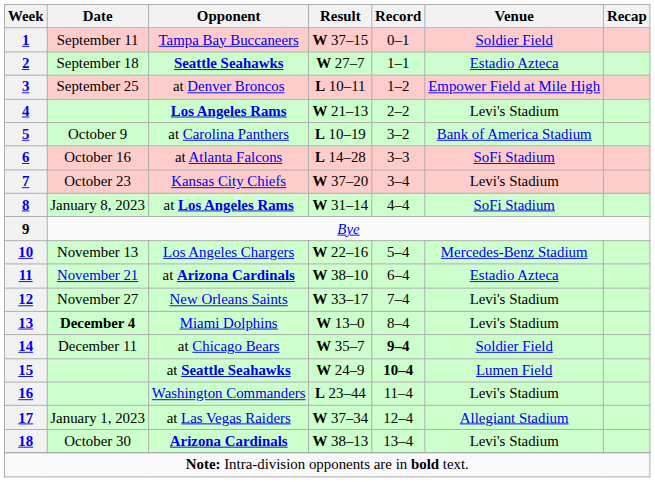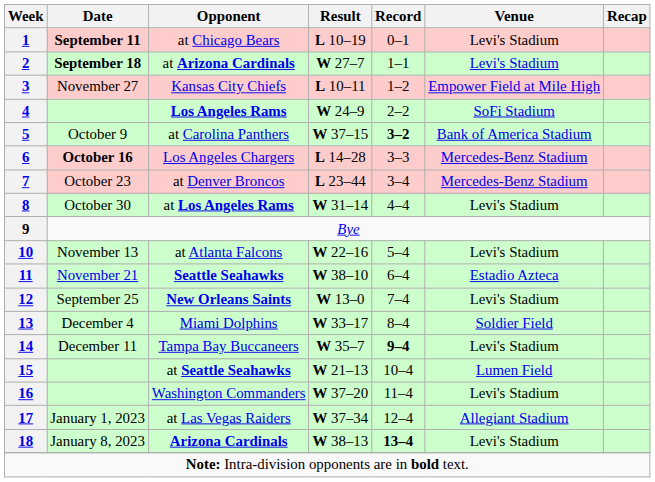(98, 39) normal -> (98, 39) bold
(229, 39) Tampa Bay Buccaneers -> (229, 39) at Chicago Bears
(340, 39) W 37–15 -> (340, 39) L 10–19
(514, 39) Soldier Field -> (514, 39) Levi's Stadium
(98, 63) normal -> (98, 63) bold
(229, 63) Seattle Seahawks -> (229, 63) at Arizona Cardinals
(514, 63) Estadio Azteca -> (514, 63) Levi's Stadium
(98, 87) September 25 -> (98, 87) November 27
(229, 87) at Denver Broncos -> (229, 87) Kansas City Chiefs
(340, 110) W 21–13 -> (340, 110) W 24–9
(514, 110) Levi's Stadium -> (514, 110) SoFi Stadium
(340, 134) L 10–19 -> (340, 134) W 37–15
(398, 134) normal -> (398, 134) bold
(98, 157) normal -> (98, 157) bold
(229, 157) at Atlanta Falcons -> (229, 157) Los Angeles Chargers
(514, 157) SoFi Stadium -> (514, 157) Mercedes-Benz Stadium
(229, 181) Kansas City Chiefs -> (229, 181) at Denver Broncos
(340, 181) W 37–20 -> (340, 181) L 23–44
(514, 181) Levi's Stadium -> (514, 181) Mercedes-Benz Stadium
(98, 205) January 8, 2023 -> (98, 205) October 30
(514, 205) SoFi Stadium -> (514, 205) Levi's Stadium
(229, 252) Los Angeles Chargers -> (229, 252) at Atlanta Falcons
(514, 252) Mercedes-Benz Stadium -> (514, 252) Levi's Stadium
(229, 275) at Arizona Cardinals -> (229, 275) Seattle Seahawks
(98, 299) November 27 -> (98, 299) September 25
(229, 299) normal -> (229, 299) bold
(340, 299) W 33–17 -> (340, 299) W 13–0
(98, 323) bold -> (98, 323) normal
(340, 323) W 13–0 -> (340, 323) W 33–17
(514, 323) Levi's Stadium -> (514, 323) Soldier Field
(229, 346) at Chicago Bears -> (229, 346) Tampa Bay Buccaneers
(514, 346) Soldier Field -> (514, 346) Levi's Stadium
(340, 370) W 24–9 -> (340, 370) W 21–13
(398, 370) bold -> (398, 370) normal
(340, 393) L 23–44 -> (340, 393) W 37–20
(98, 441) October 30 -> (98, 441) January 8, 2023
(398, 441) normal -> (398, 441) bold
